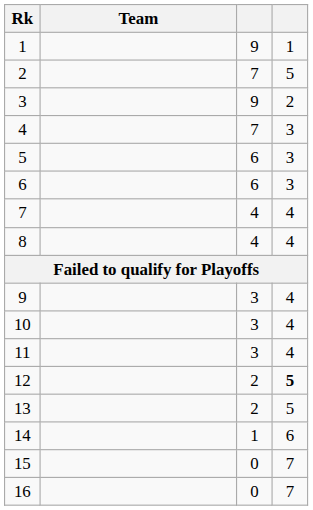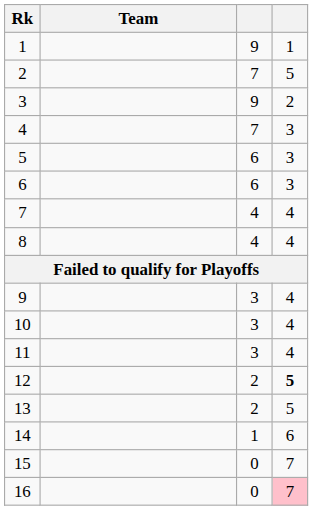(290, 491) no background -> (290, 491) pink background
